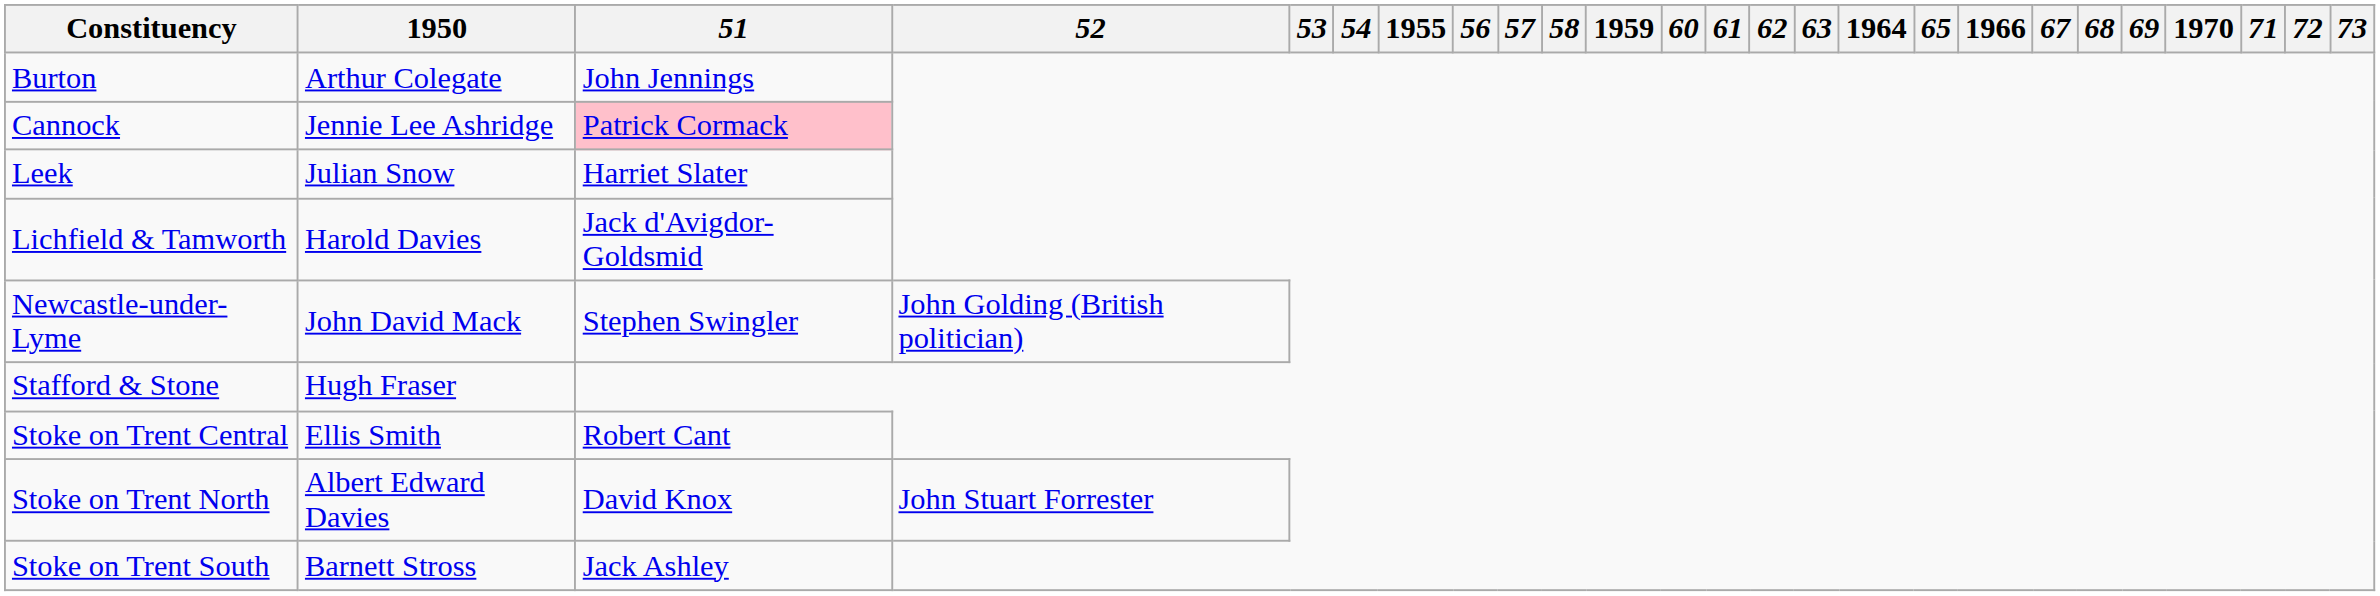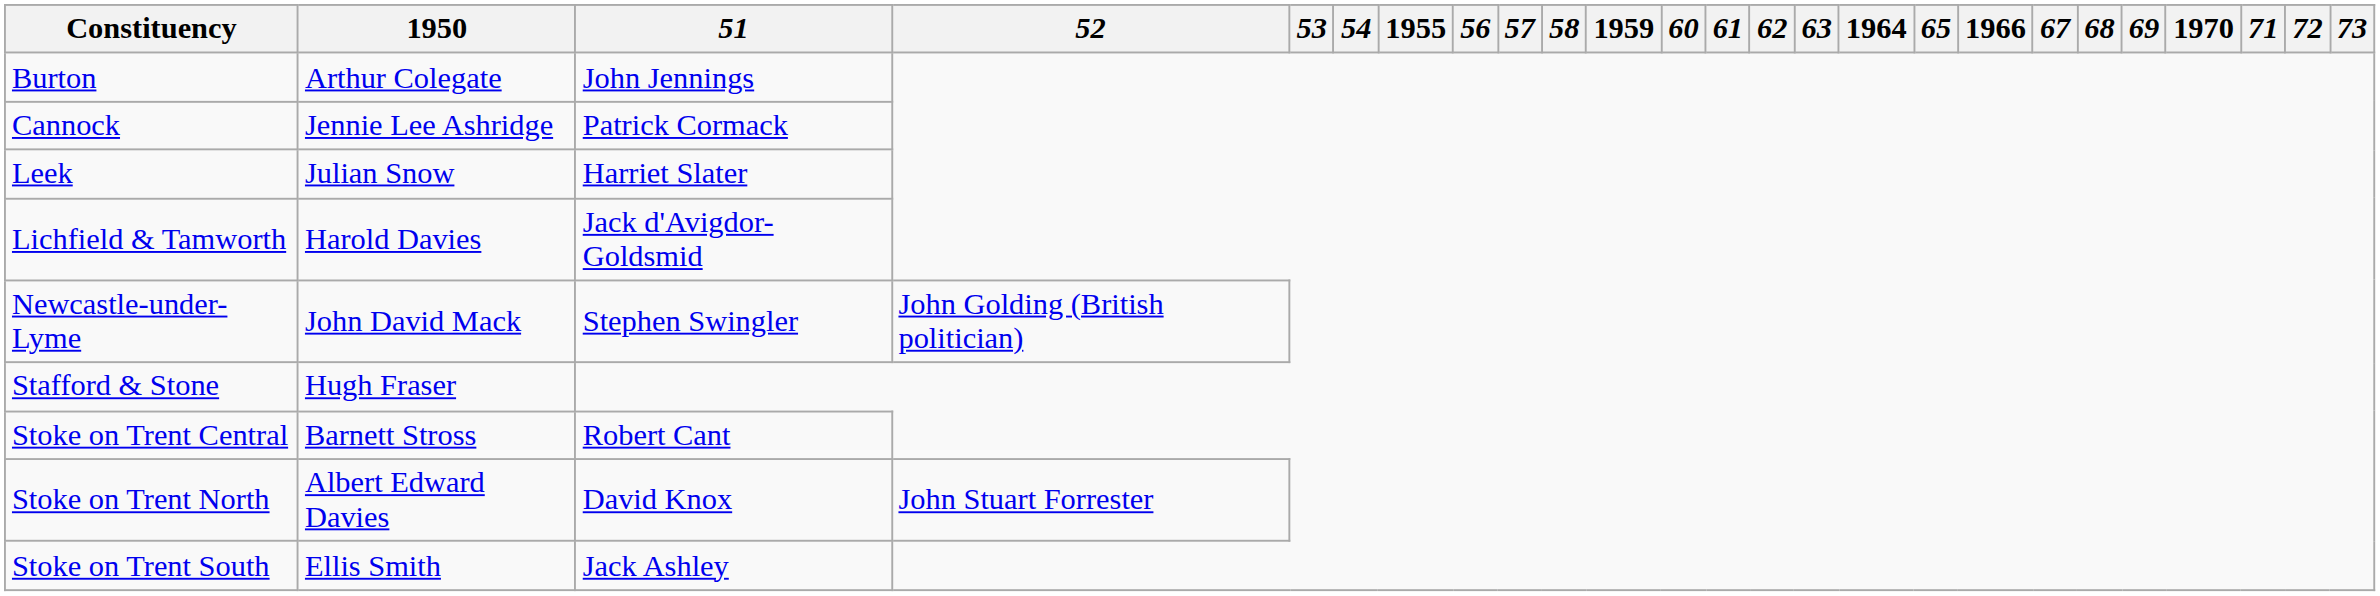(685, 125) pink background -> (685, 125) no background
(373, 434) Ellis Smith -> (391, 434) Barnett Stross
(391, 565) Barnett Stross -> (373, 565) Ellis Smith
